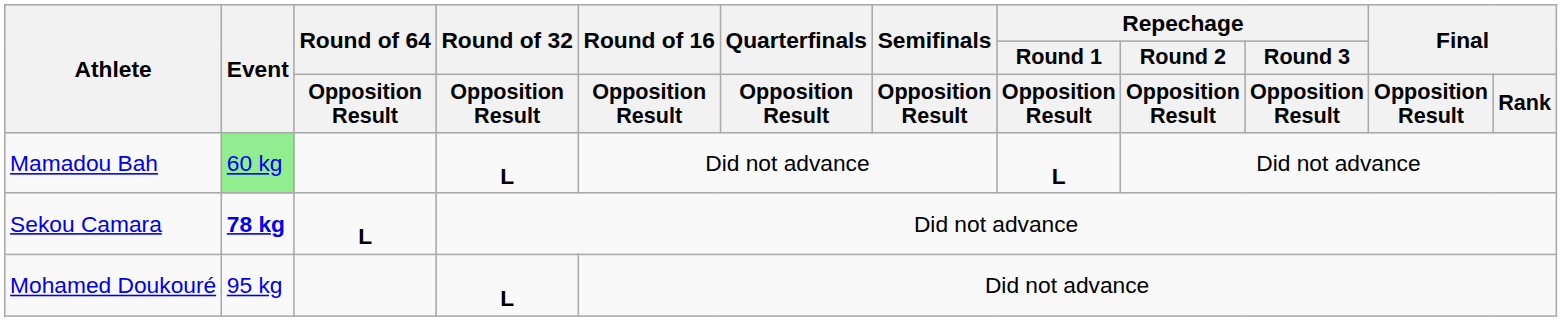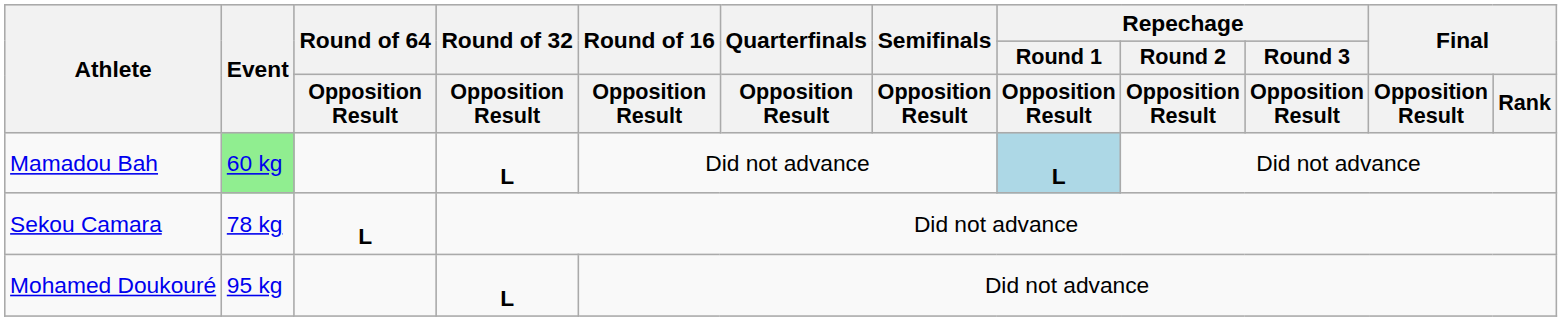(1059, 176) no background -> (1059, 176) lightblue background
(256, 225) bold -> (255, 225) normal
